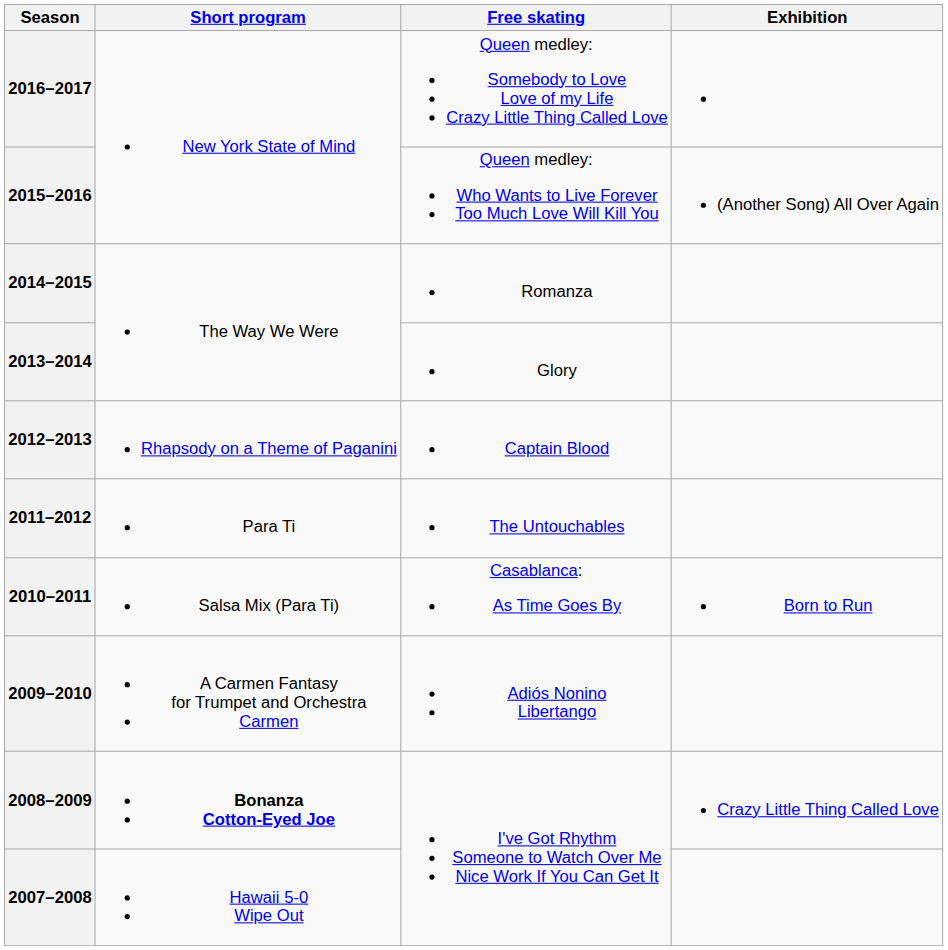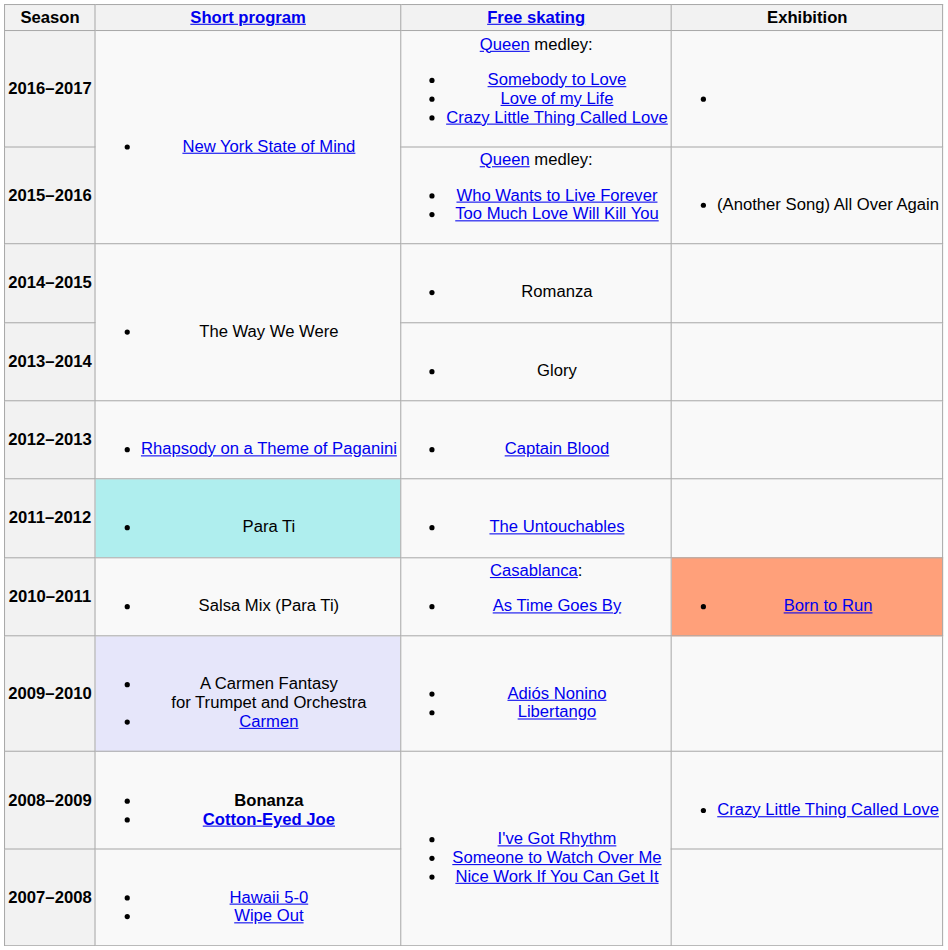(248, 528) no background -> (248, 528) paleturquoise background
(807, 606) no background -> (807, 606) lightsalmon background
(248, 703) no background -> (248, 703) lavender background
